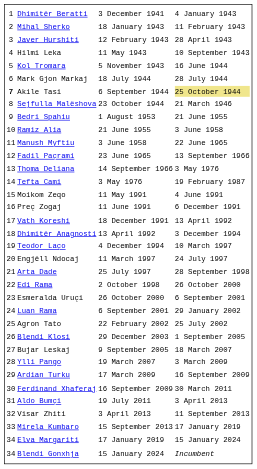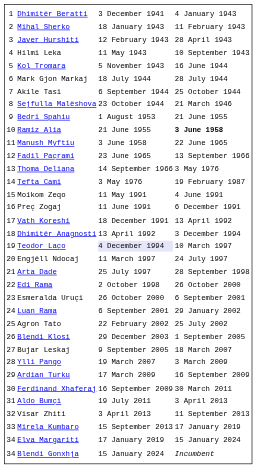(11, 91) bold -> (11, 91) normal
(208, 91) khaki background -> (208, 91) no background
(199, 130) normal -> (199, 130) bold
(131, 246) no background -> (131, 246) lavender background
